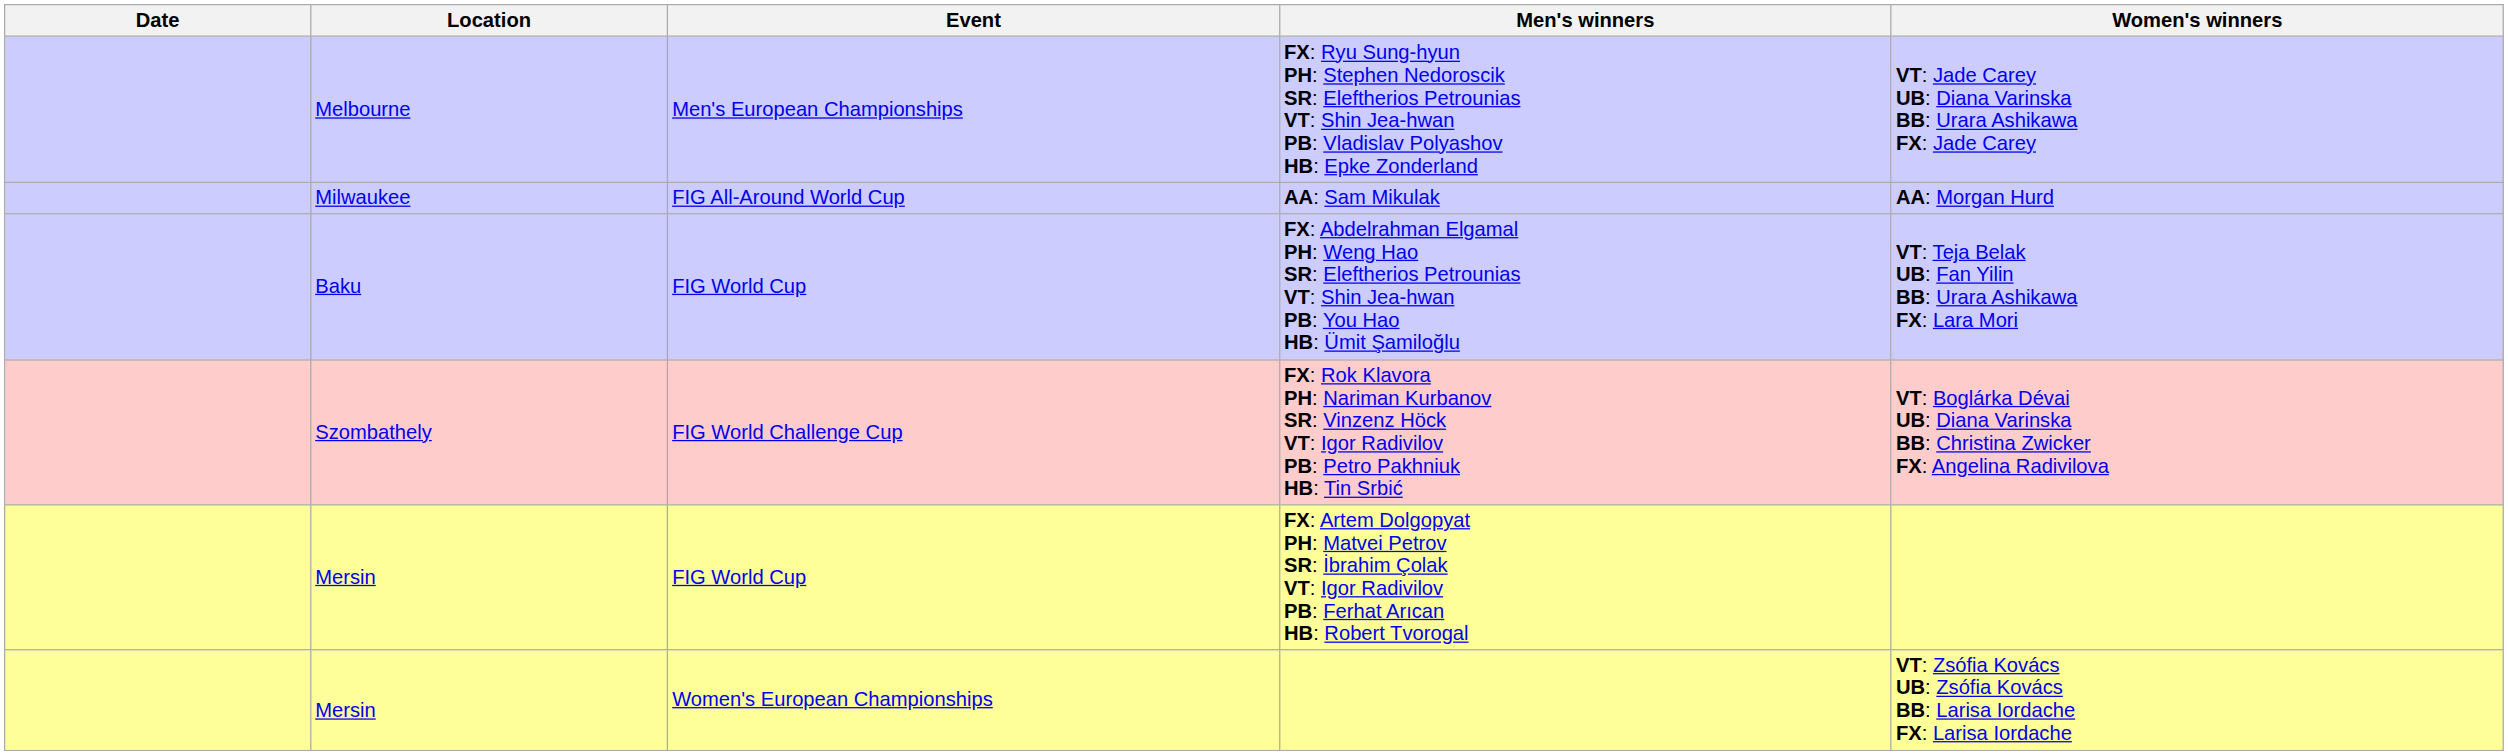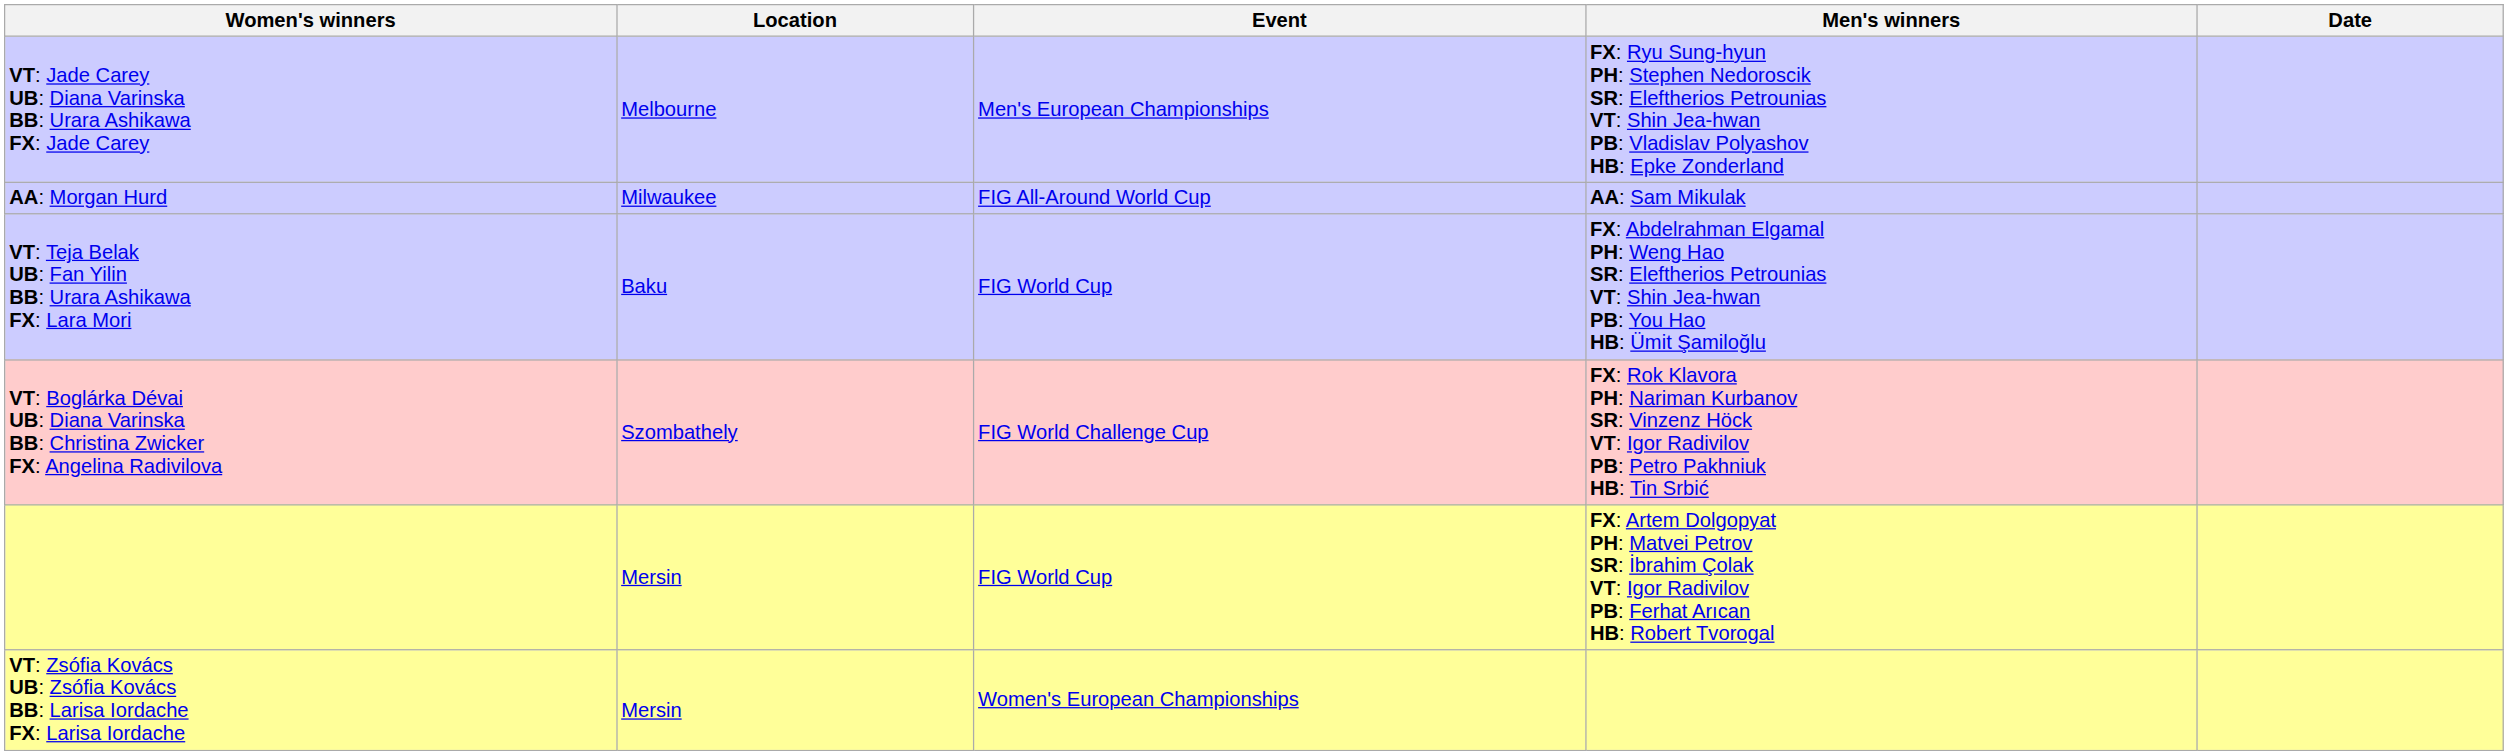columns swapped: (158, 20) <-> (2197, 20)
